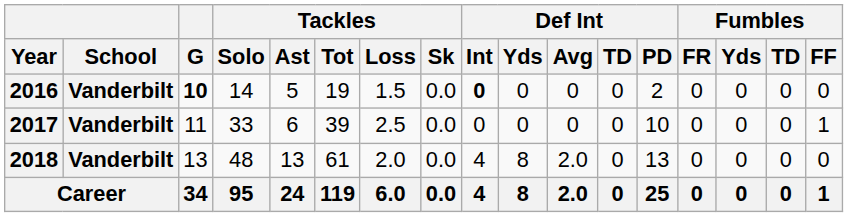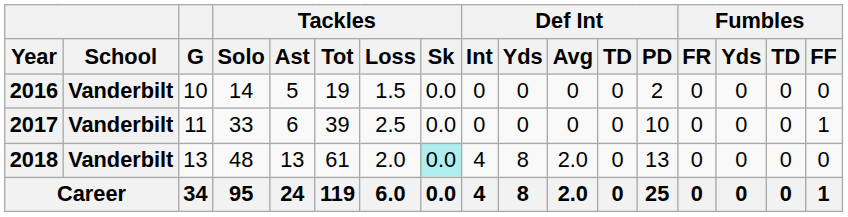(195, 90) bold -> (195, 90) normal
(479, 90) bold -> (479, 90) normal
(441, 159) no background -> (441, 159) paleturquoise background
